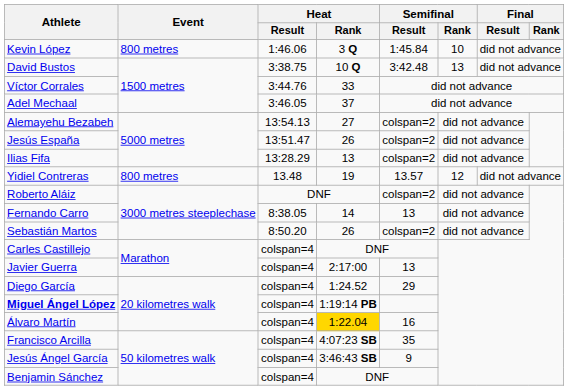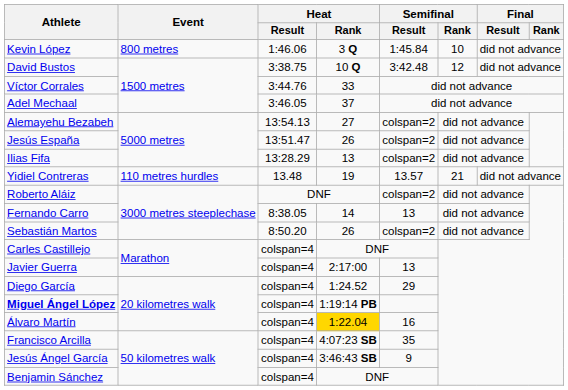(457, 67) 13 -> (457, 67) 12
(149, 177) 800 metres -> (169, 177) 110 metres hurdles
(457, 177) 12 -> (457, 177) 21
